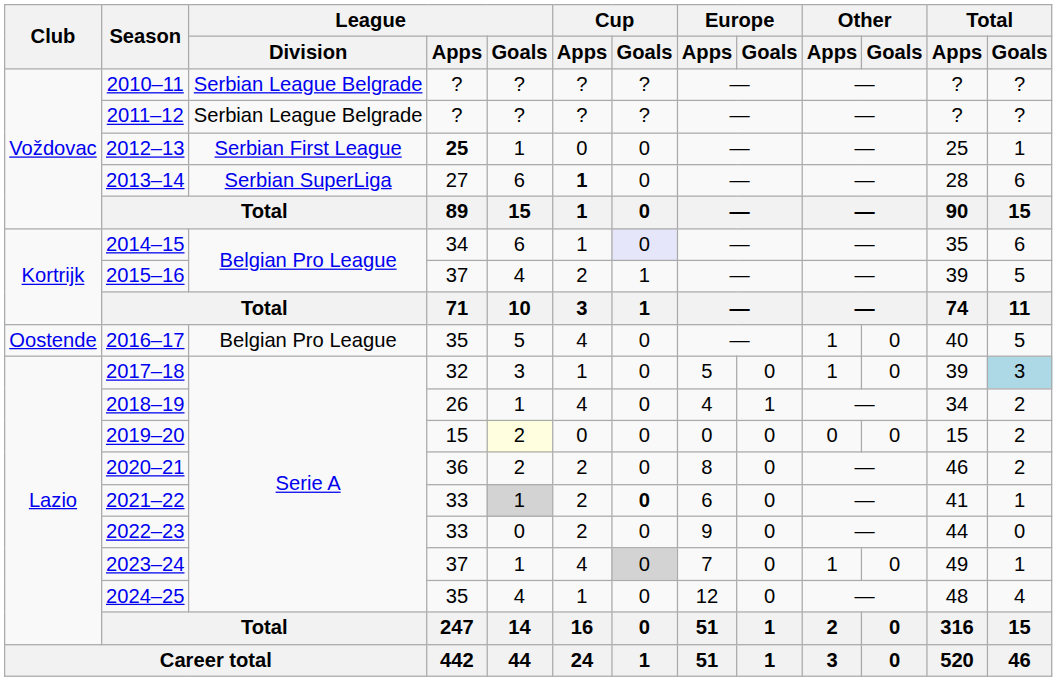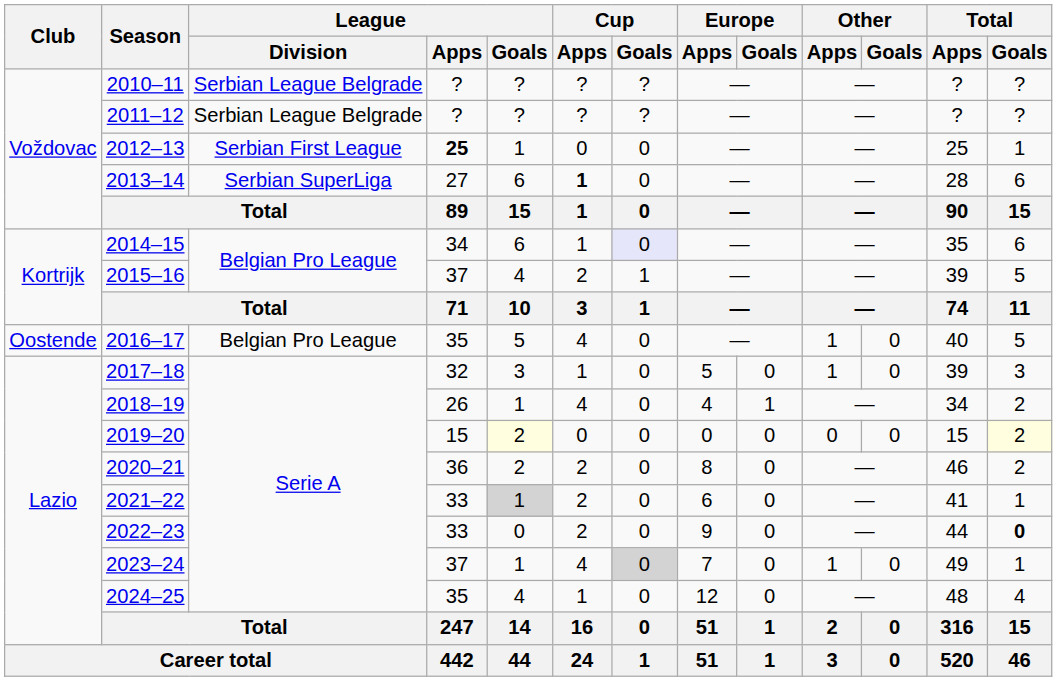(1020, 372) lightblue background -> (1020, 372) no background
(1020, 436) no background -> (1020, 436) lightyellow background
(644, 500) bold -> (644, 500) normal
(1020, 532) normal -> (1020, 532) bold
